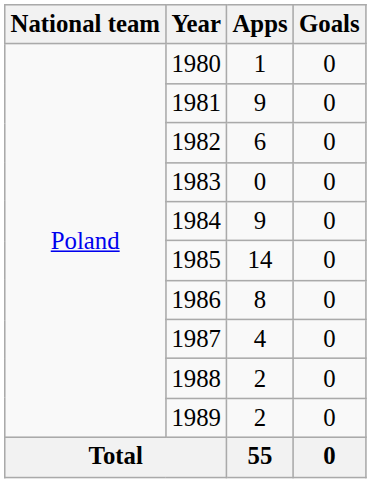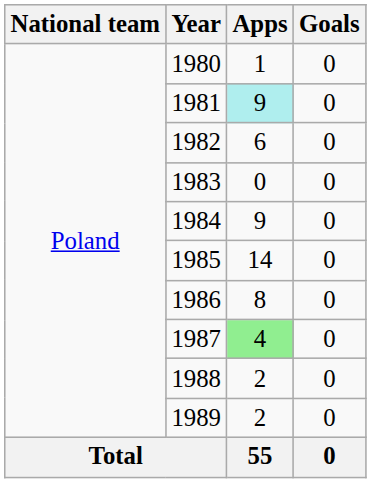(260, 102) no background -> (260, 102) paleturquoise background
(260, 338) no background -> (260, 338) lightgreen background
